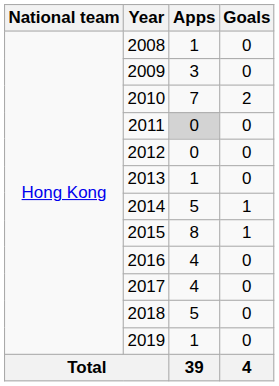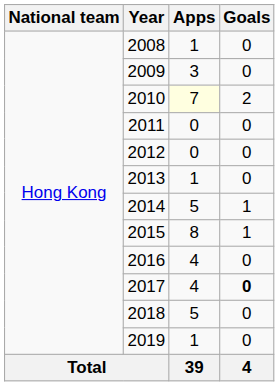(194, 98) no background -> (194, 98) lightyellow background
(194, 125) lightgrey background -> (194, 125) no background
(247, 286) normal -> (247, 286) bold
